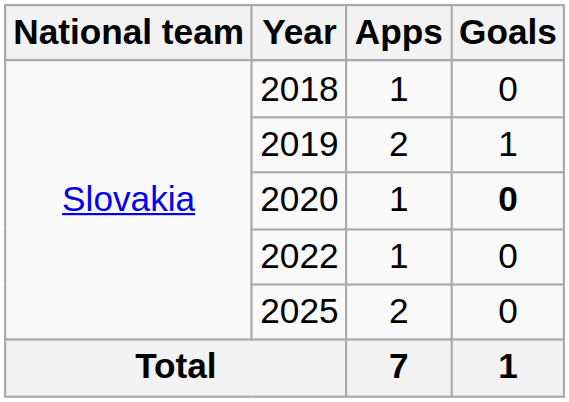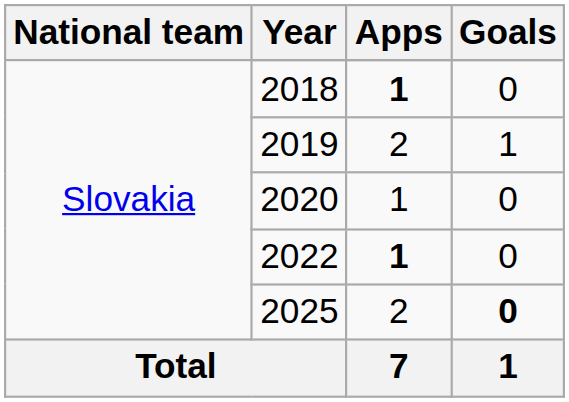(399, 88) normal -> (399, 88) bold
(508, 199) bold -> (508, 199) normal
(399, 255) normal -> (399, 255) bold
(508, 311) normal -> (508, 311) bold
